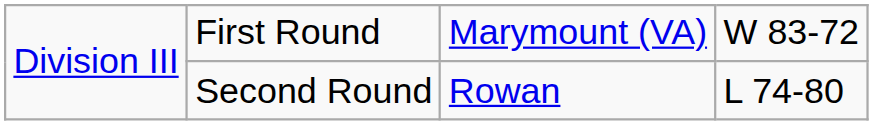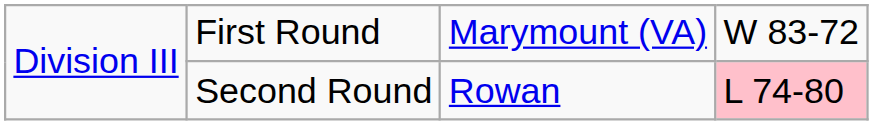(784, 89) no background -> (784, 89) pink background
